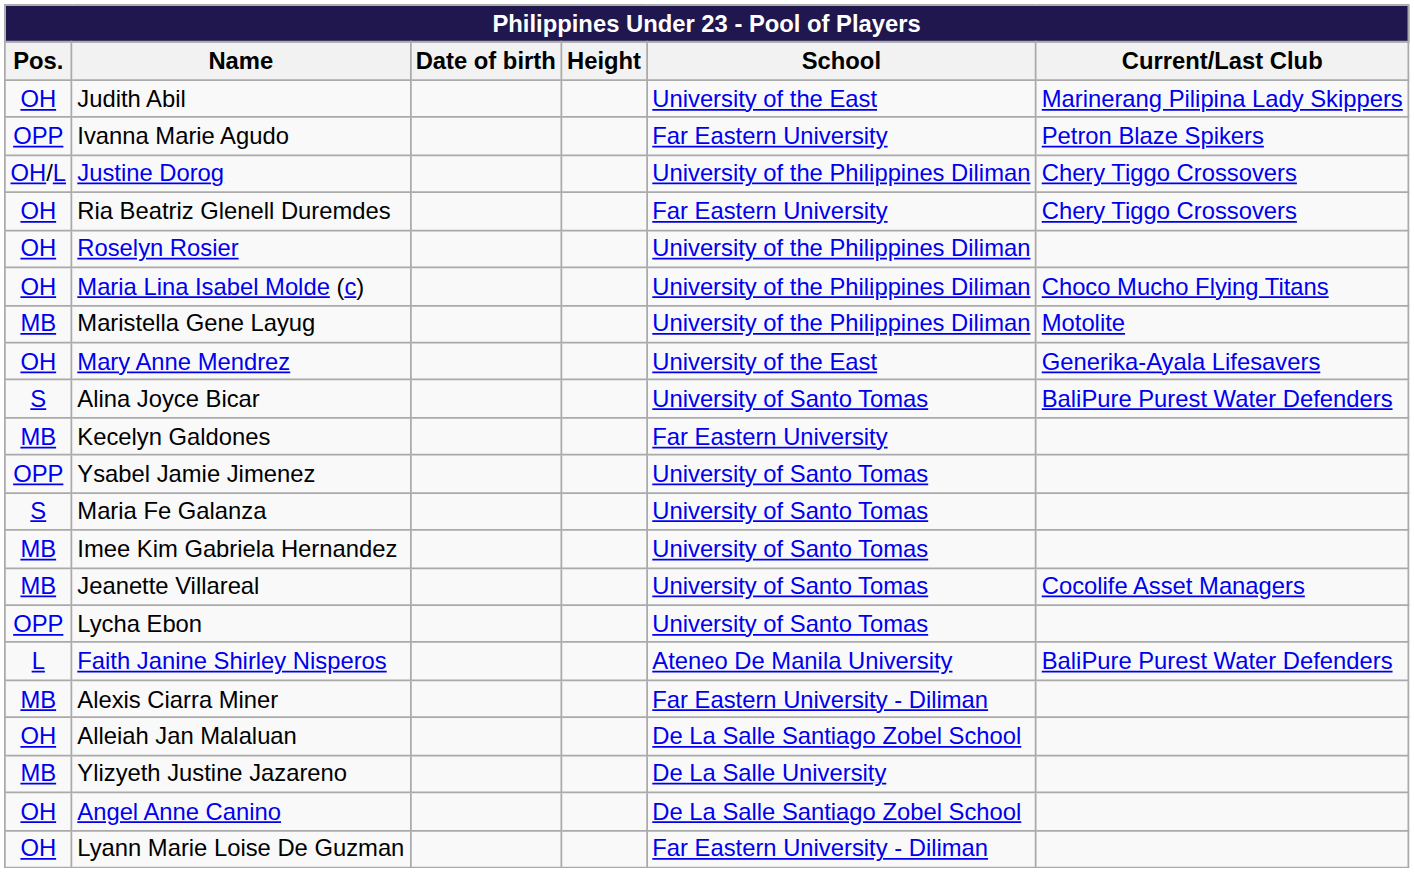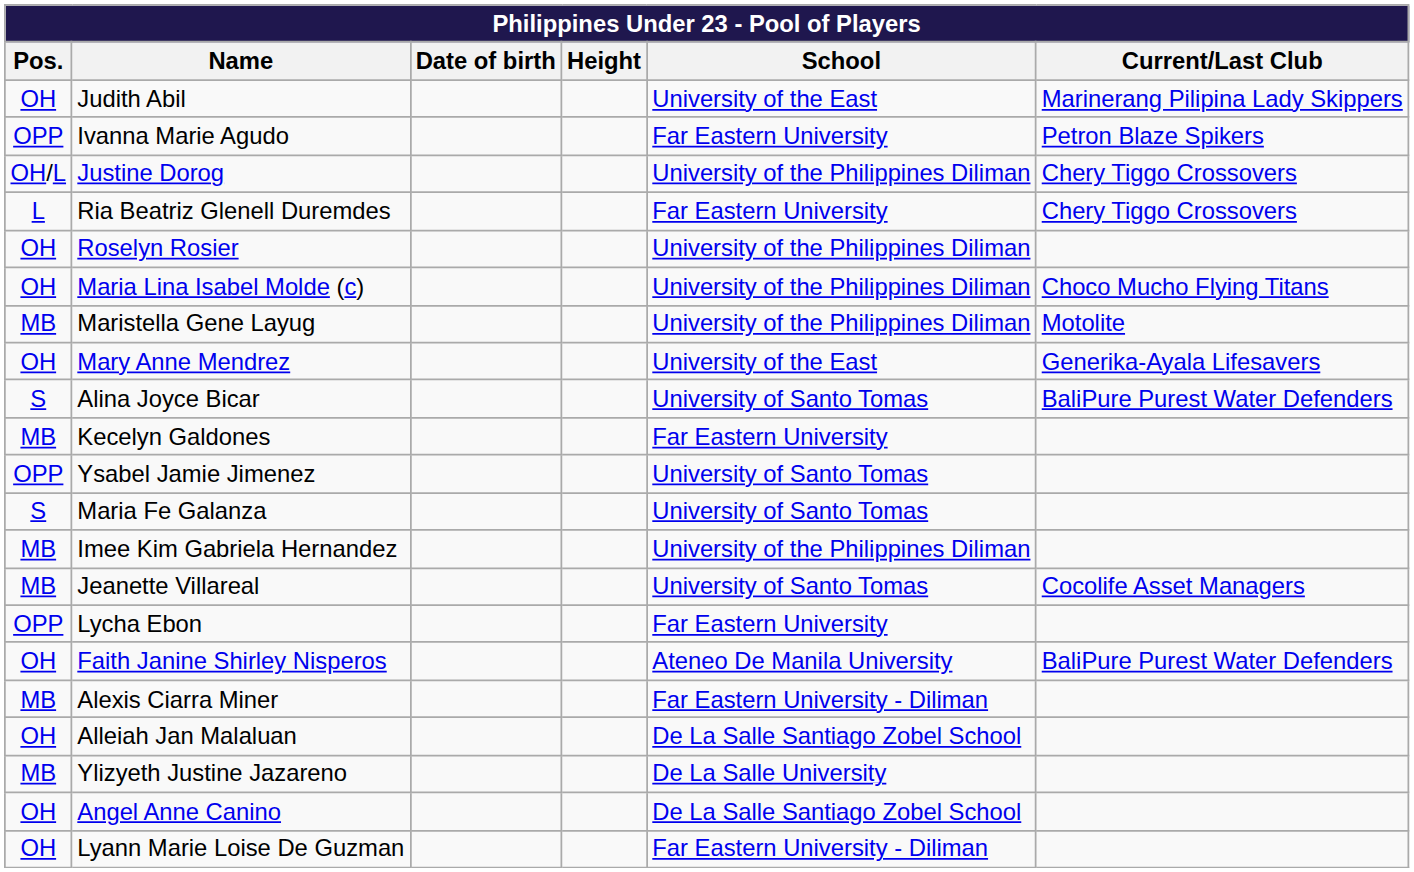(38, 211) OH -> (38, 211) L
(790, 548) University of Santo Tomas -> (841, 548) University of the Philippines Diliman
(790, 623) University of Santo Tomas -> (770, 623) Far Eastern University
(38, 661) L -> (38, 661) OH
